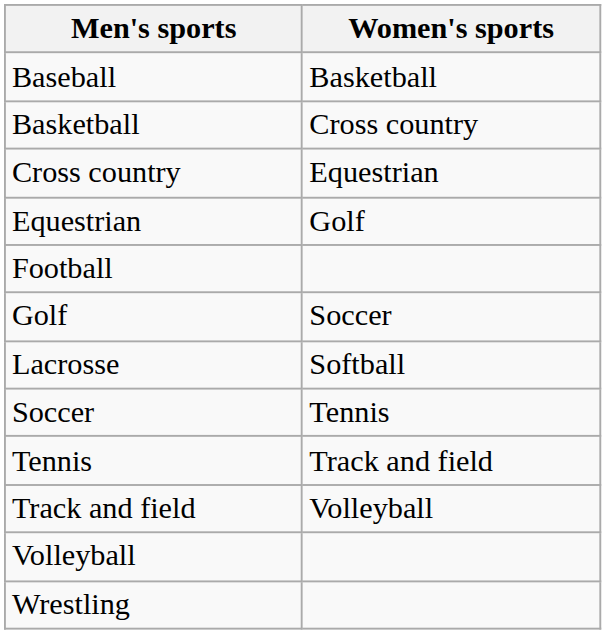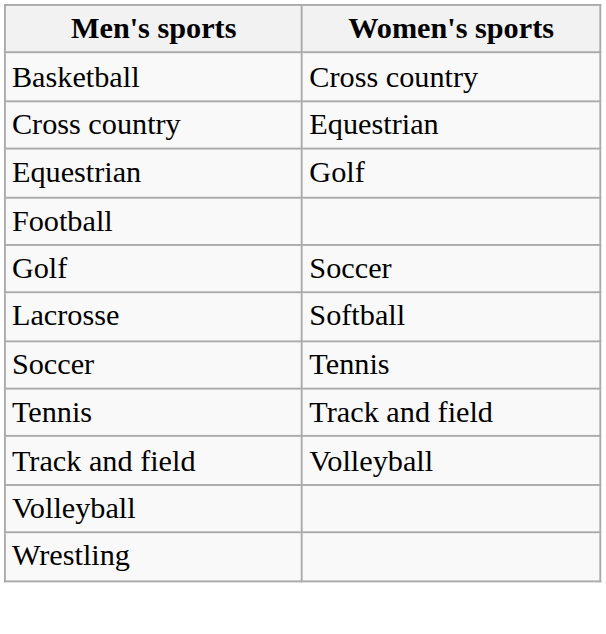- row: (64, 76)
